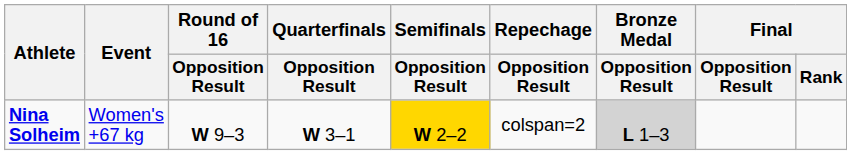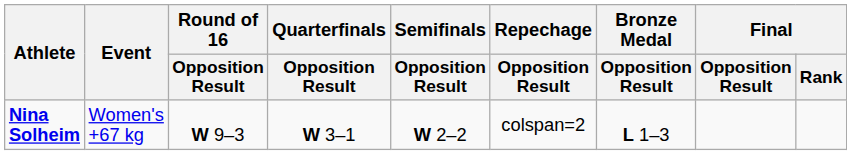(440, 135) gold background -> (440, 135) no background
(646, 135) lightgrey background -> (646, 135) no background
